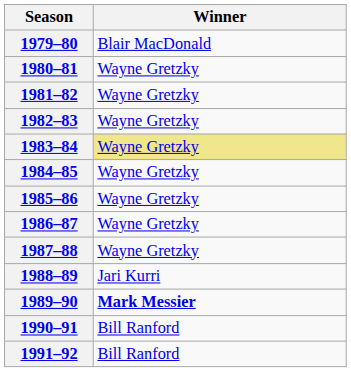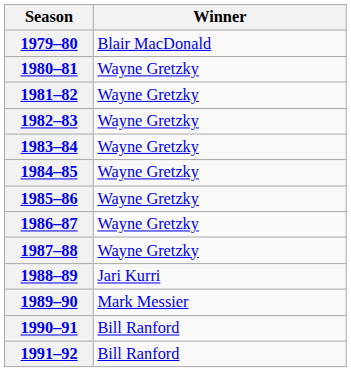(148, 146) khaki background -> (148, 146) no background
(147, 302) bold -> (143, 302) normal
